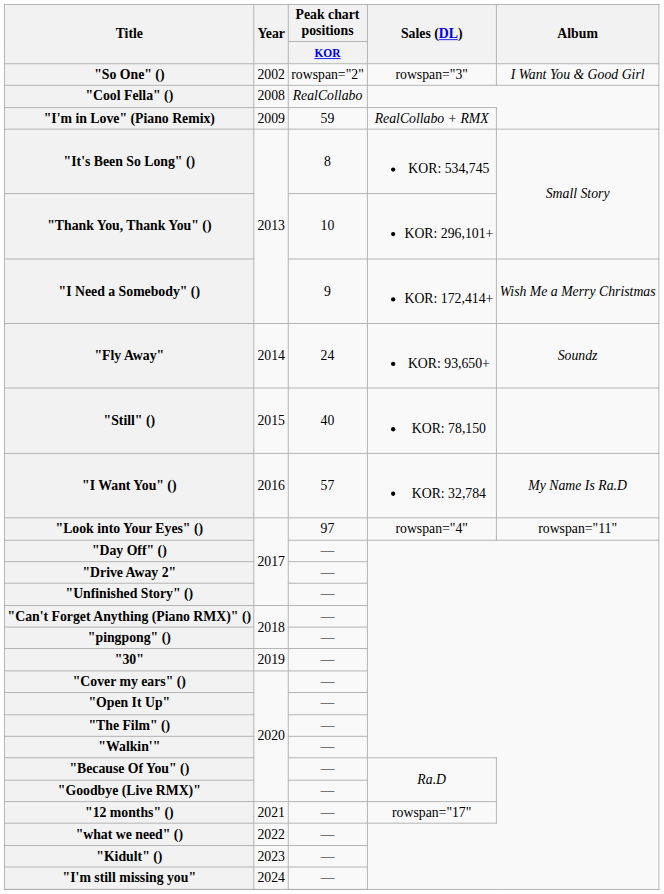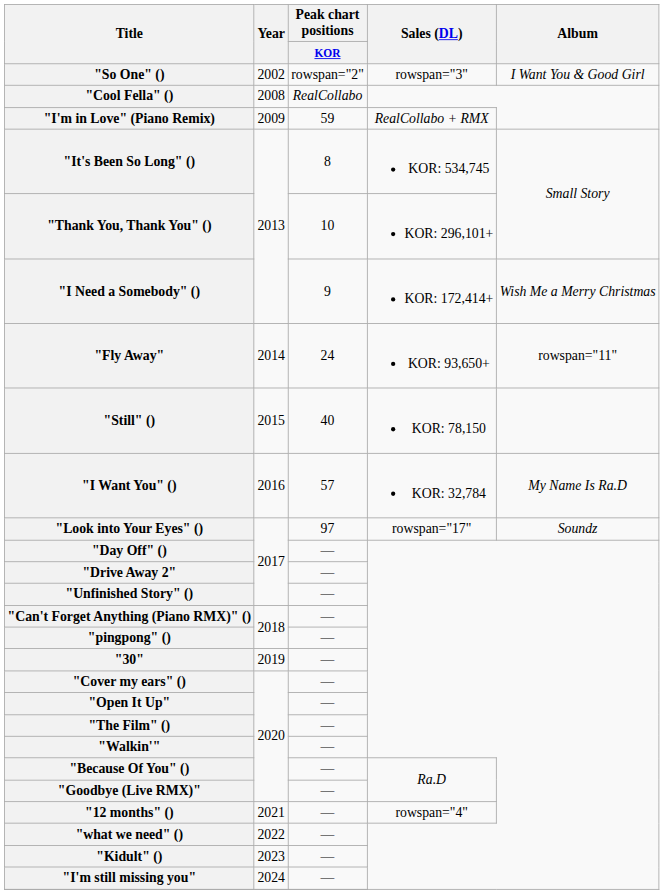(578, 355) Soundz -> (578, 355) rowspan="11"
(432, 528) rowspan="4" -> (432, 528) rowspan="17"
(578, 528) rowspan="11" -> (578, 528) Soundz
(432, 812) rowspan="17" -> (432, 812) rowspan="4"
